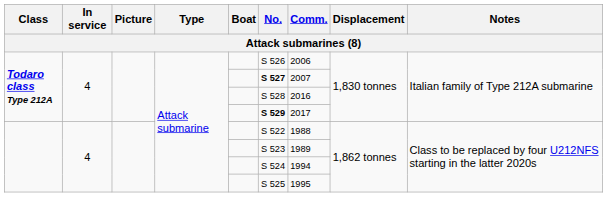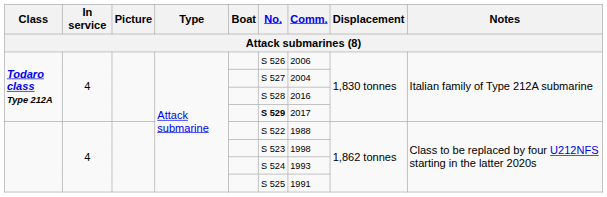(273, 78) bold -> (273, 78) normal
(300, 78) 2007 -> (300, 78) 2004
(300, 148) 1989 -> (300, 148) 1998
(300, 166) 1994 -> (300, 166) 1993
(300, 183) 1995 -> (300, 183) 1991
